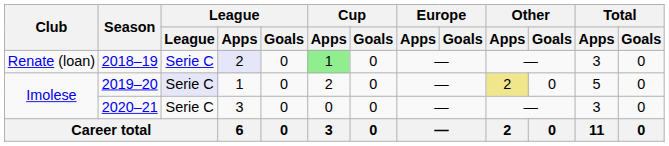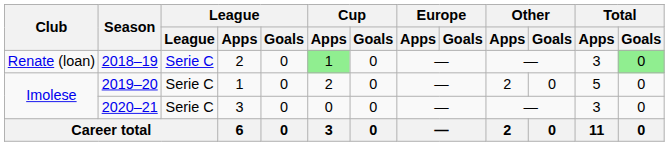(239, 61) lavender background -> (239, 61) no background
(641, 61) no background -> (641, 61) lightgreen background
(190, 84) lavender background -> (190, 84) no background
(507, 84) khaki background -> (507, 84) no background
